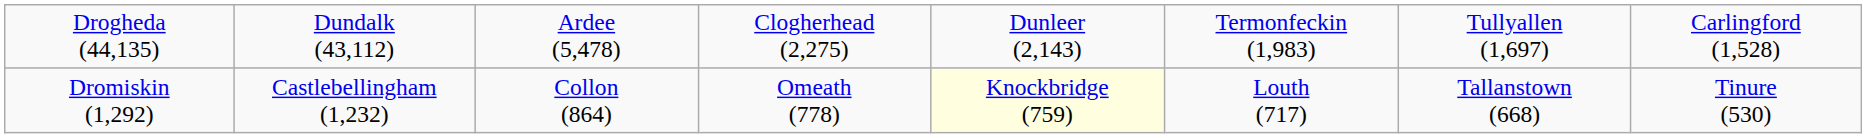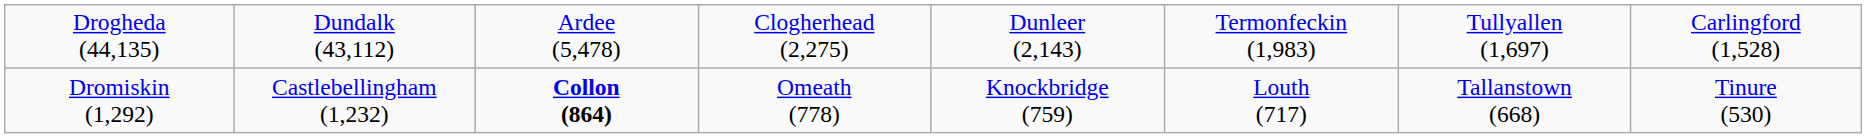(586, 100) normal -> (586, 100) bold
(1047, 100) lightyellow background -> (1047, 100) no background
